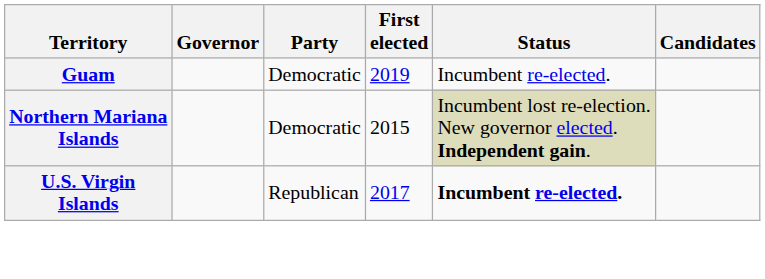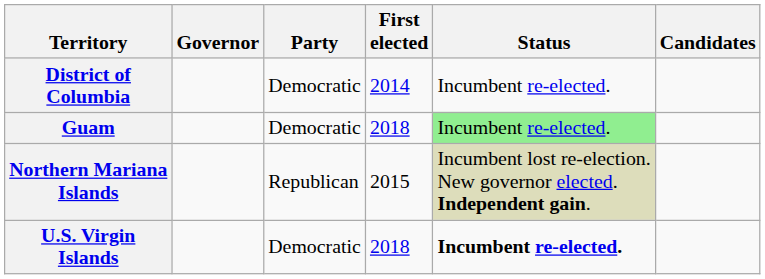+ row: (88, 85)
(390, 74) 2019 -> (390, 127) 2018
(524, 74) no background -> (524, 127) lightgreen background
(315, 127) Democratic -> (313, 181) Republican
(313, 192) Republican -> (315, 246) Democratic
(390, 192) 2017 -> (390, 246) 2018
